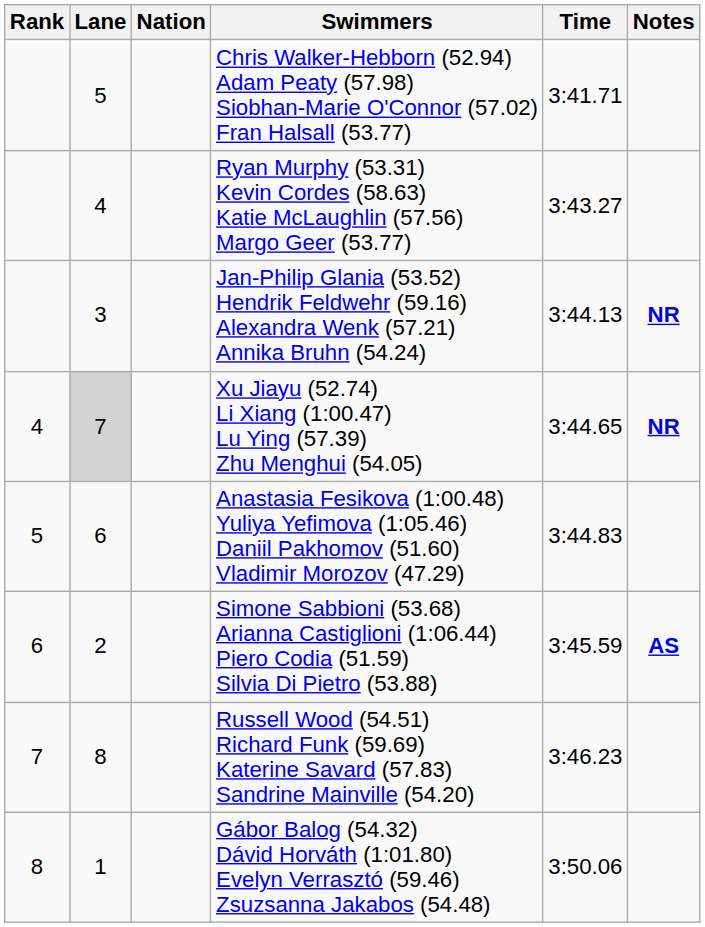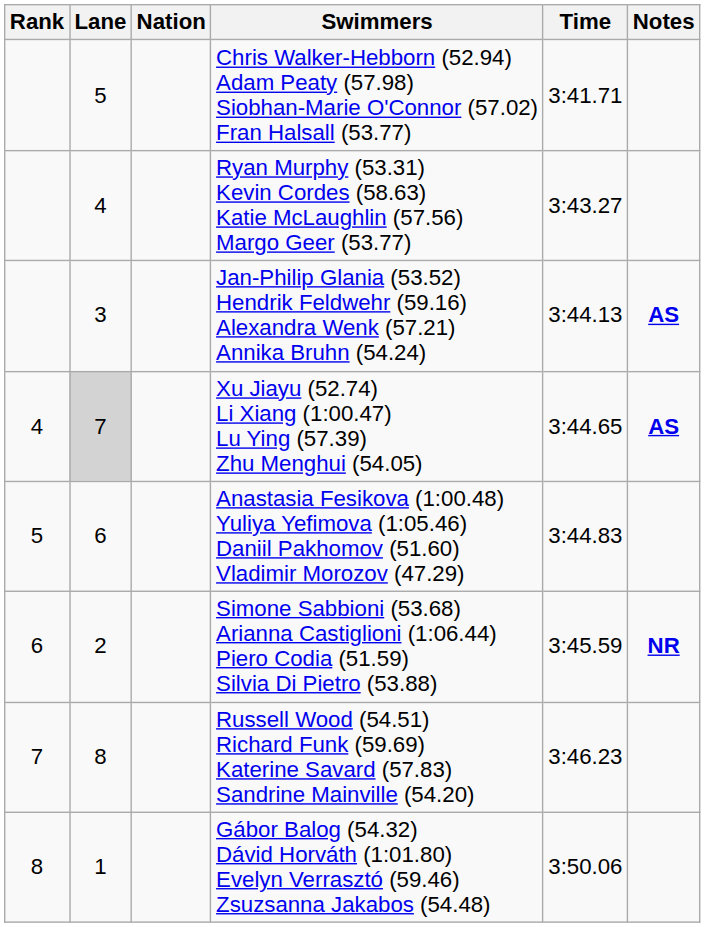(664, 315) NR -> (664, 315) AS
(664, 425) NR -> (664, 425) AS
(664, 646) AS -> (664, 646) NR
